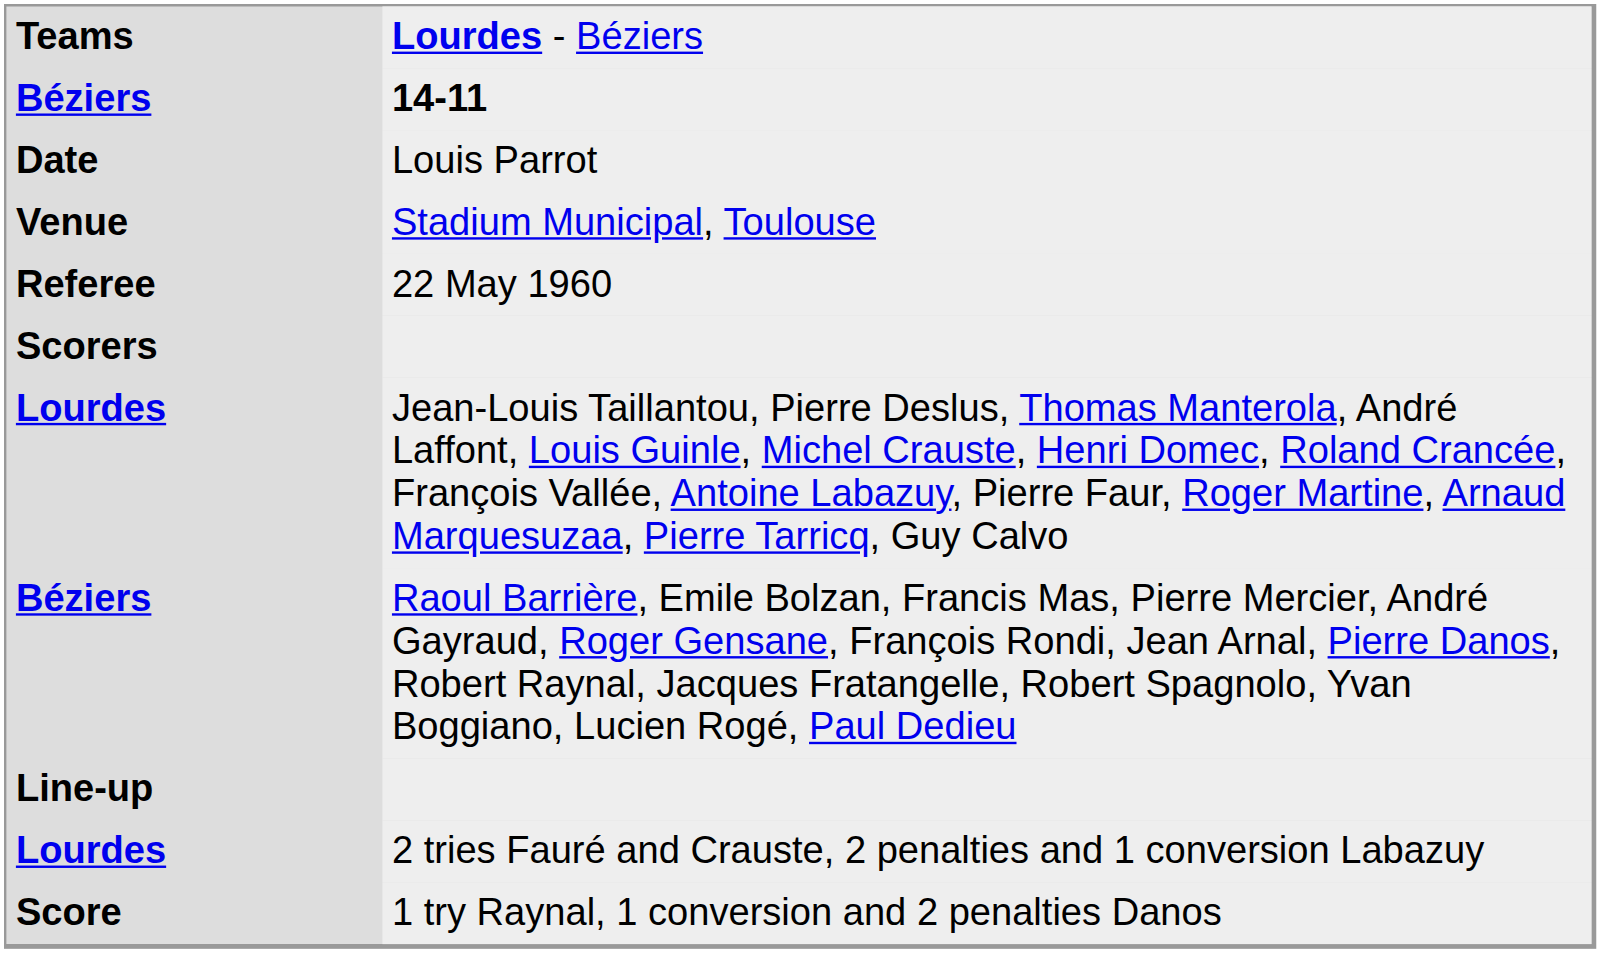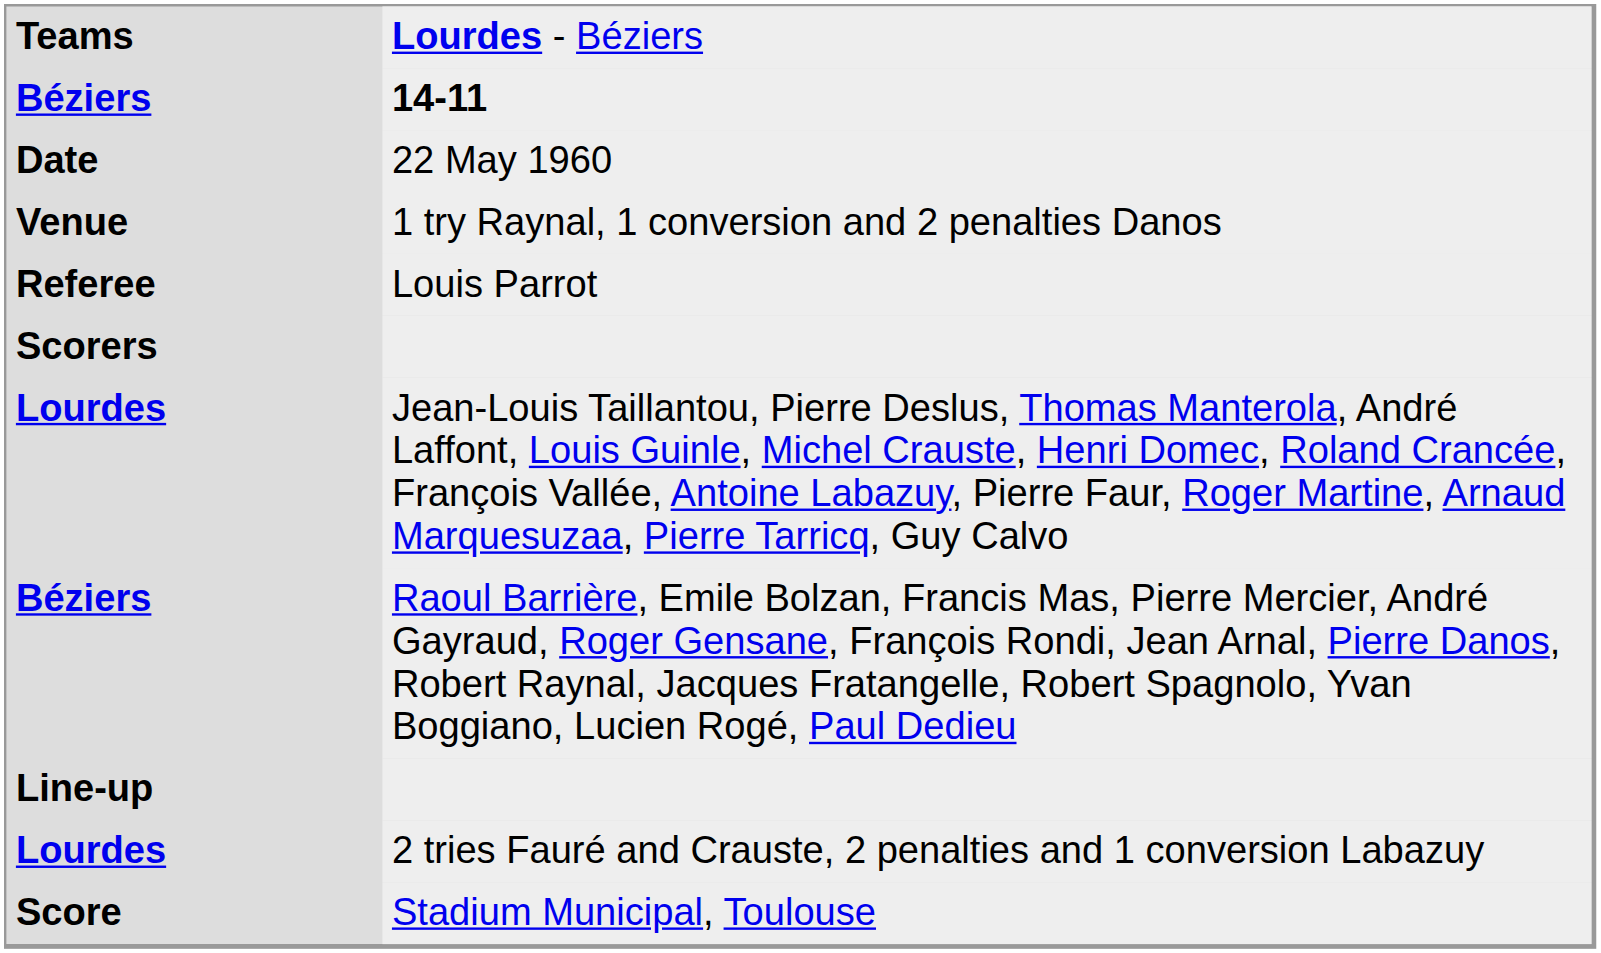(495, 160) Louis Parrot -> (502, 160) 22 May 1960
(634, 222) Stadium Municipal, Toulouse -> (807, 222) 1 try Raynal, 1 conversion and 2 penalties Danos
(502, 284) 22 May 1960 -> (495, 284) Louis Parrot
(807, 912) 1 try Raynal, 1 conversion and 2 penalties Danos -> (634, 912) Stadium Municipal, Toulouse
